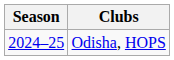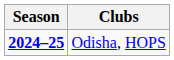(36, 42) normal -> (36, 42) bold
